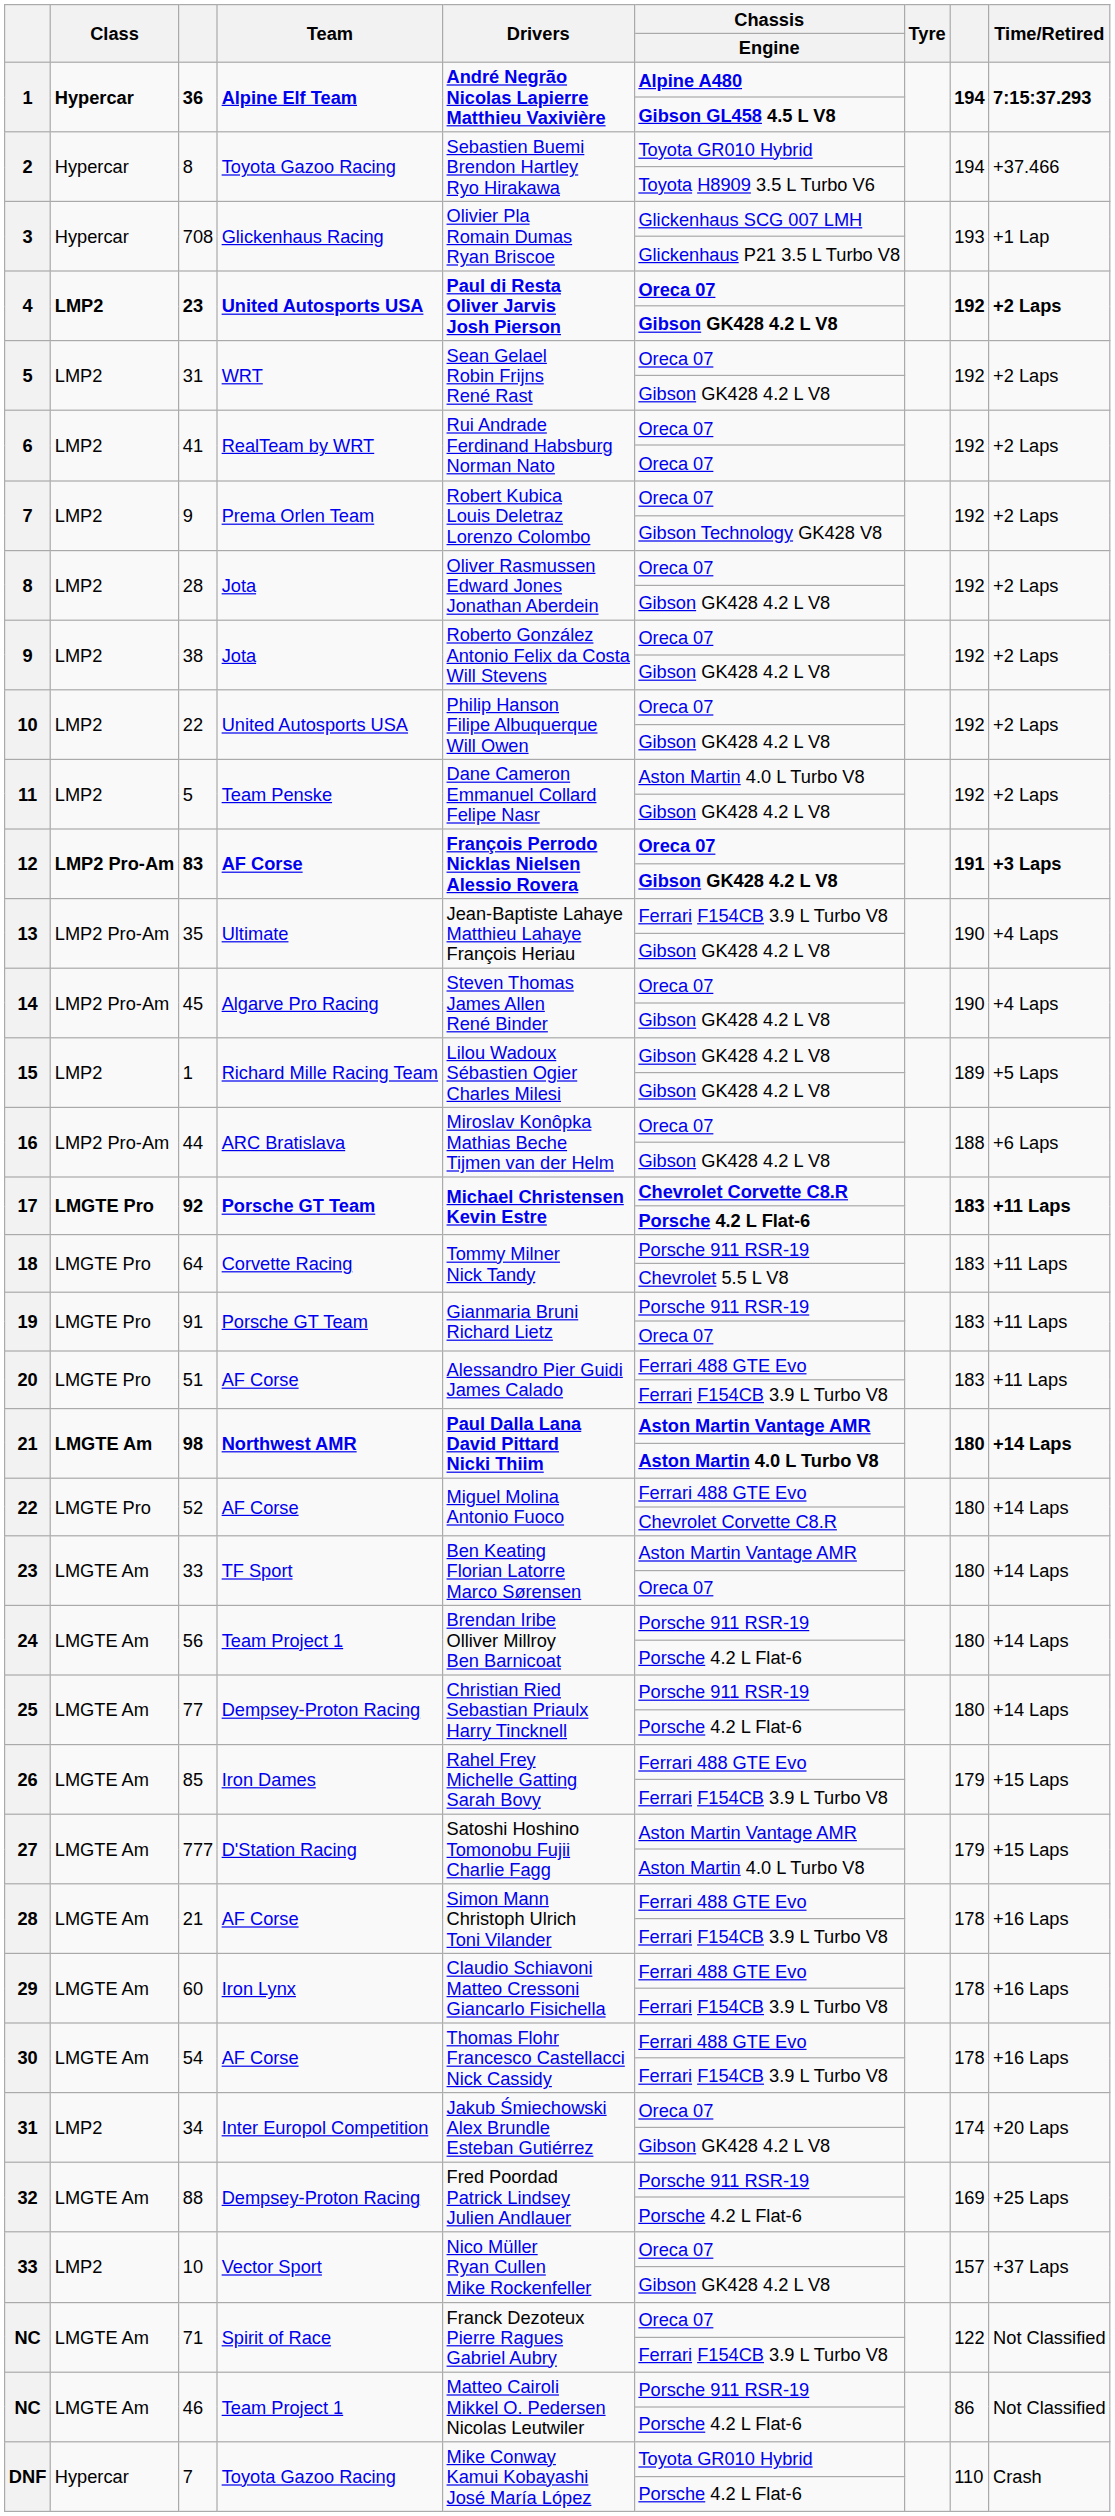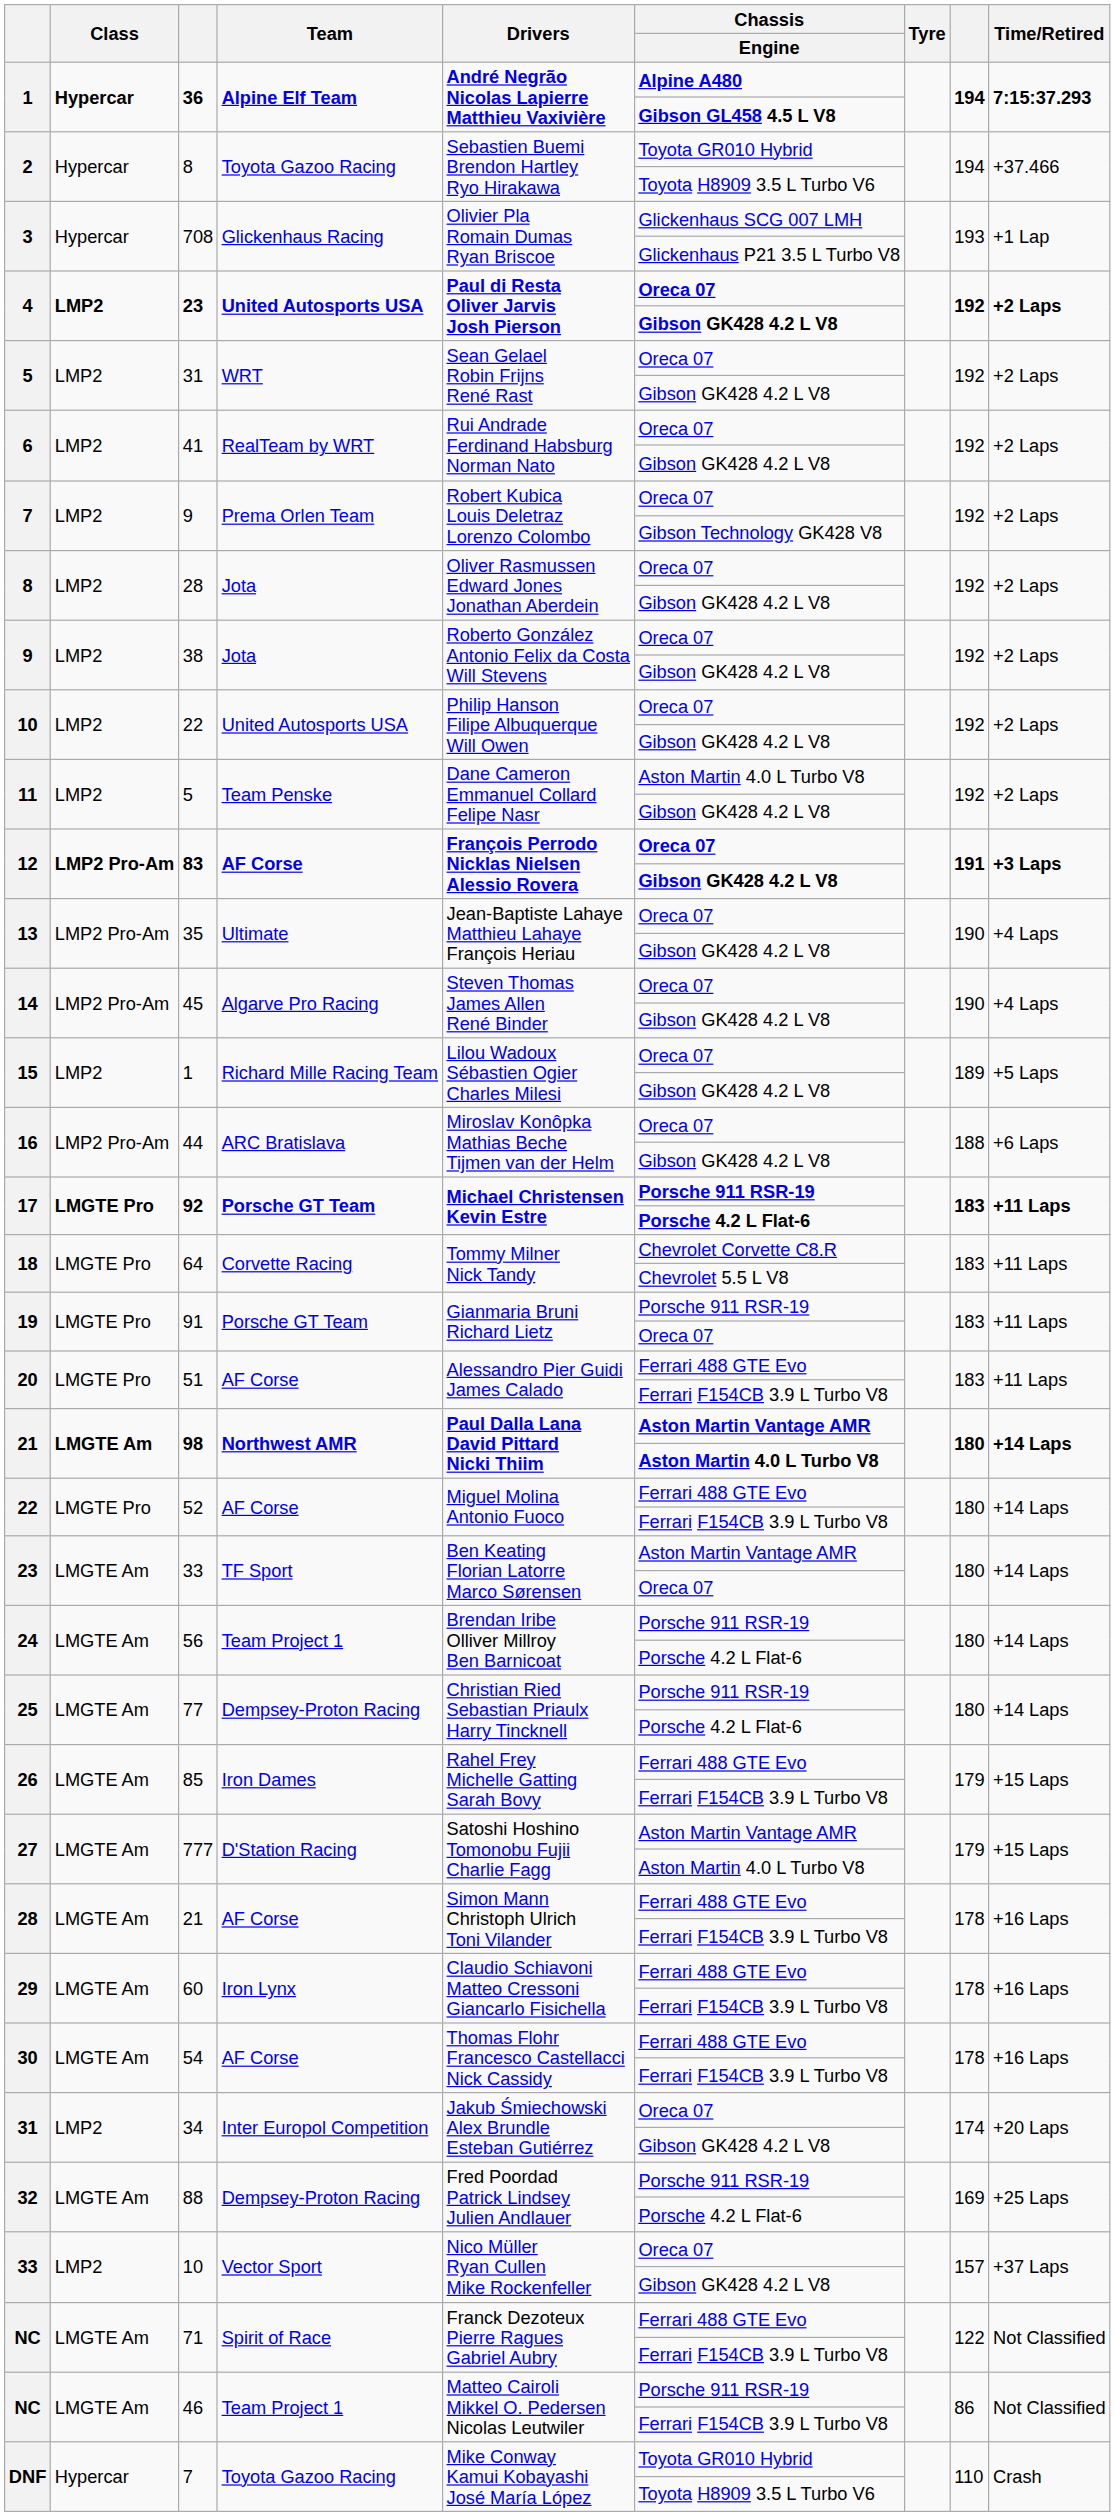(676, 463) Oreca 07 -> (734, 463) Gibson GK428 4.2 L V8
(763, 916) Ferrari F154CB 3.9 L Turbo V8 -> (676, 916) Oreca 07
(734, 1055) Gibson GK428 4.2 L V8 -> (676, 1055) Oreca 07
(743, 1192) Chevrolet Corvette C8.R -> (727, 1192) Porsche 911 RSR-19
(724, 1250) Porsche 911 RSR-19 -> (738, 1250) Chevrolet Corvette C8.R
(738, 1521) Chevrolet Corvette C8.R -> (763, 1521) Ferrari F154CB 3.9 L Turbo V8
(676, 2320) Oreca 07 -> (722, 2320) Ferrari 488 GTE Evo
(720, 2424) Porsche 4.2 L Flat-6 -> (763, 2424) Ferrari F154CB 3.9 L Turbo V8
(720, 2494) Porsche 4.2 L Flat-6 -> (757, 2494) Toyota H8909 3.5 L Turbo V6
